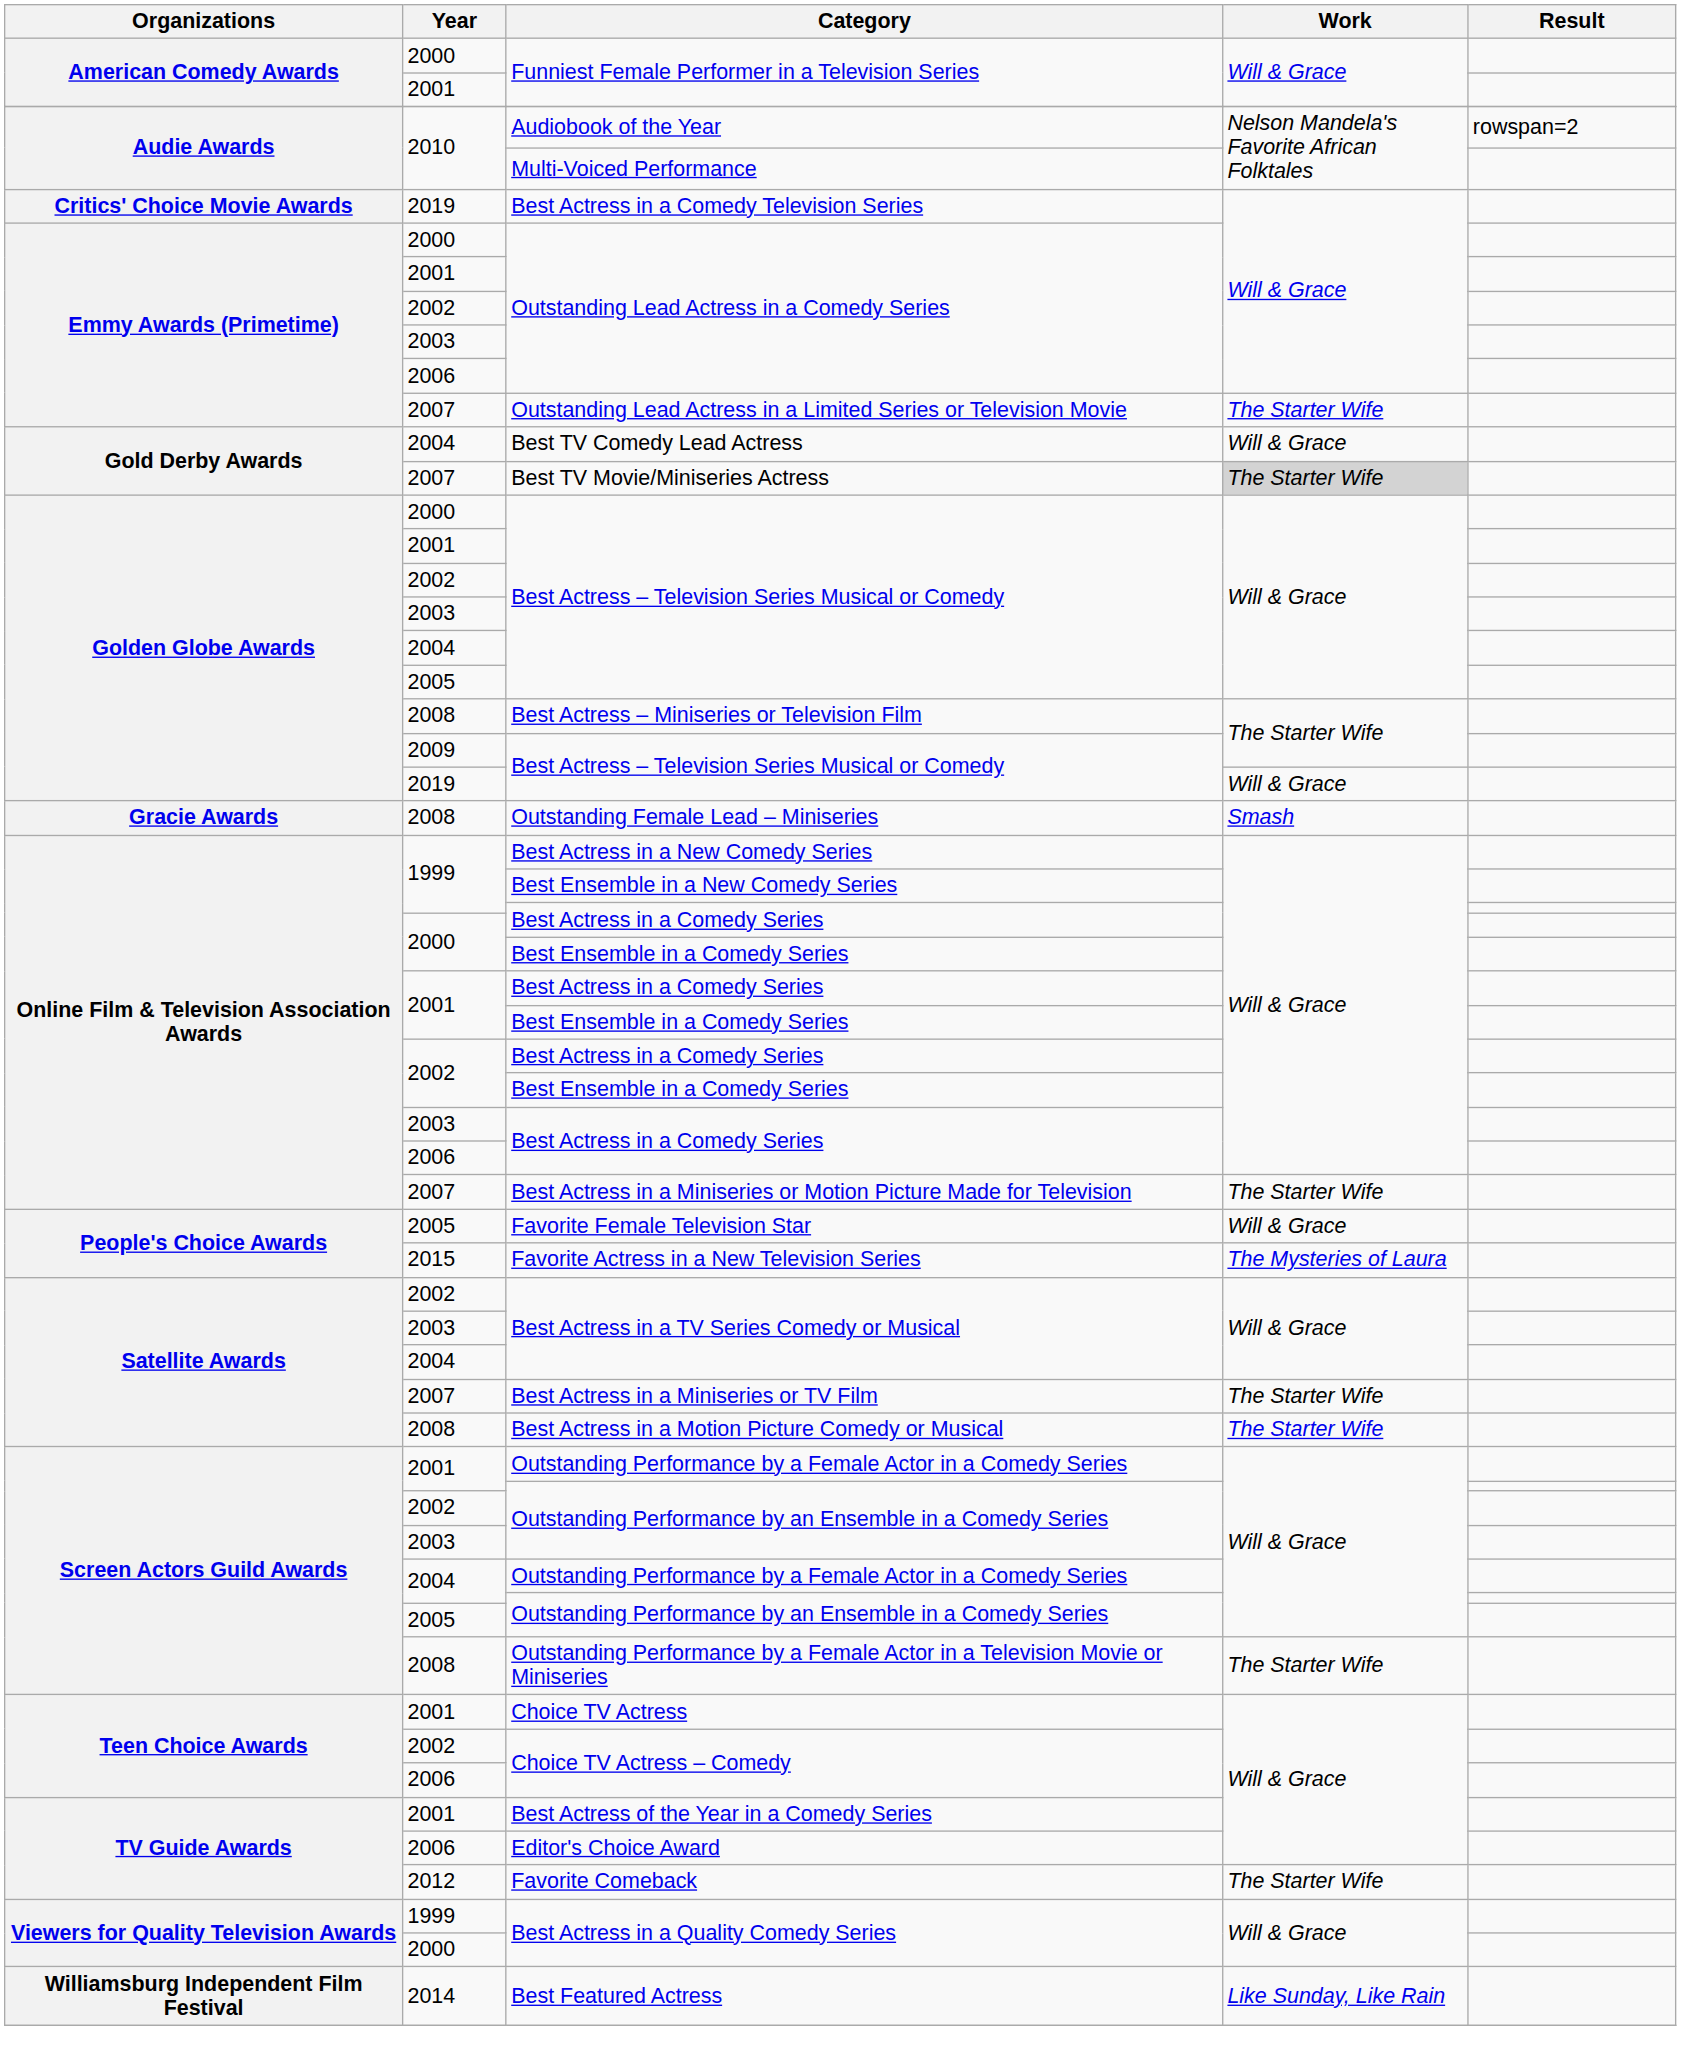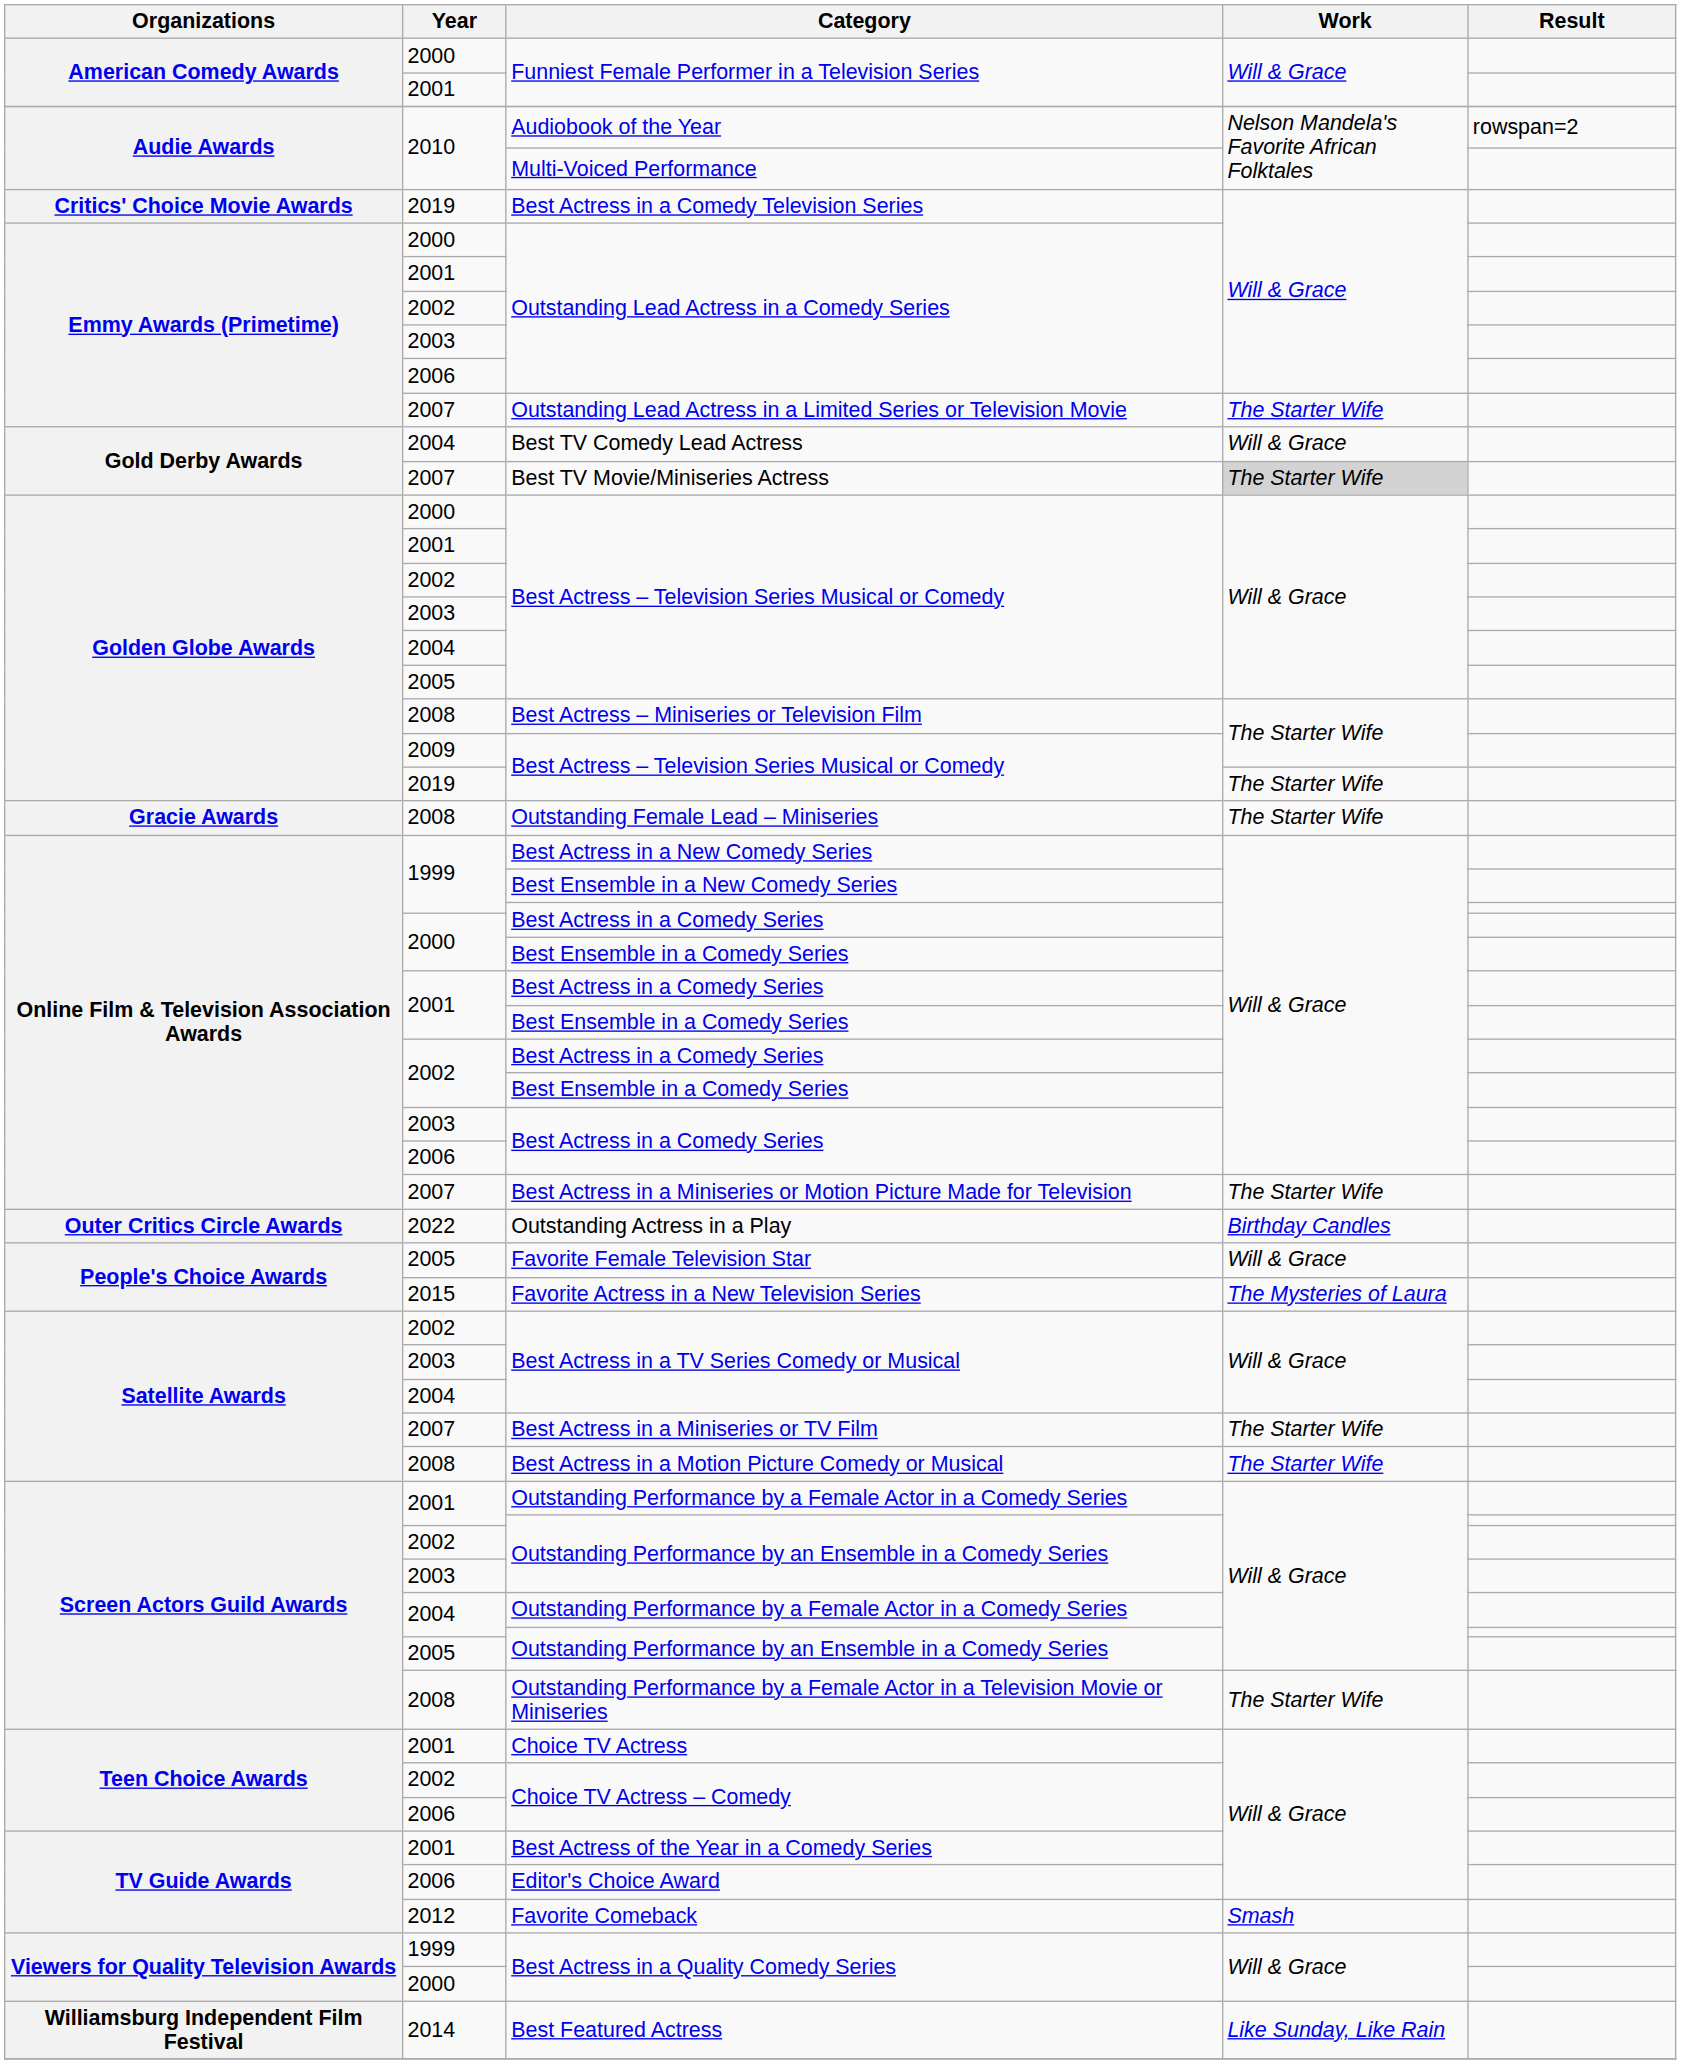(1287, 783) Will & Grace -> (1305, 783) The Starter Wife
(1261, 817) Smash -> (1305, 817) The Starter Wife
+ row: (431, 1225)
(1305, 1881) The Starter Wife -> (1261, 1915) Smash
